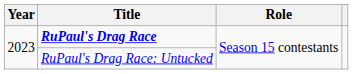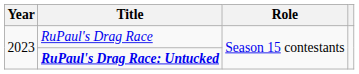(99, 36) bold -> (97, 36) normal
(127, 58) normal -> (130, 58) bold
